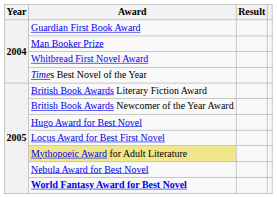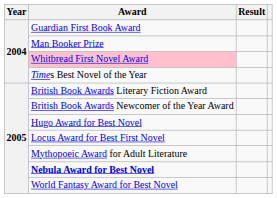(90, 59) no background -> (90, 59) pink background
(109, 153) khaki background -> (109, 153) no background
(90, 169) normal -> (93, 169) bold
(109, 185) bold -> (104, 185) normal
